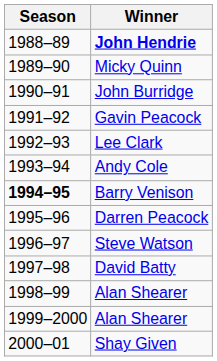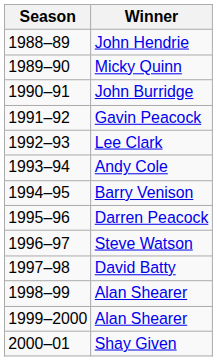(145, 42) bold -> (142, 42) normal
(39, 192) bold -> (39, 192) normal
